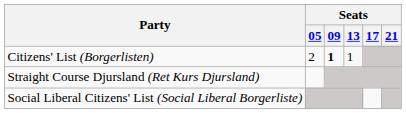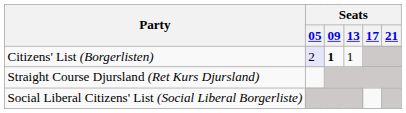(312, 56) no background -> (312, 56) lavender background
